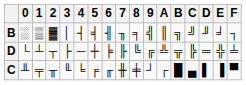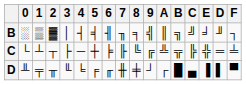columns swapped: (206, 13) <-> (220, 13)
(11, 51) D -> (11, 51) C
(11, 70) C -> (11, 70) D
